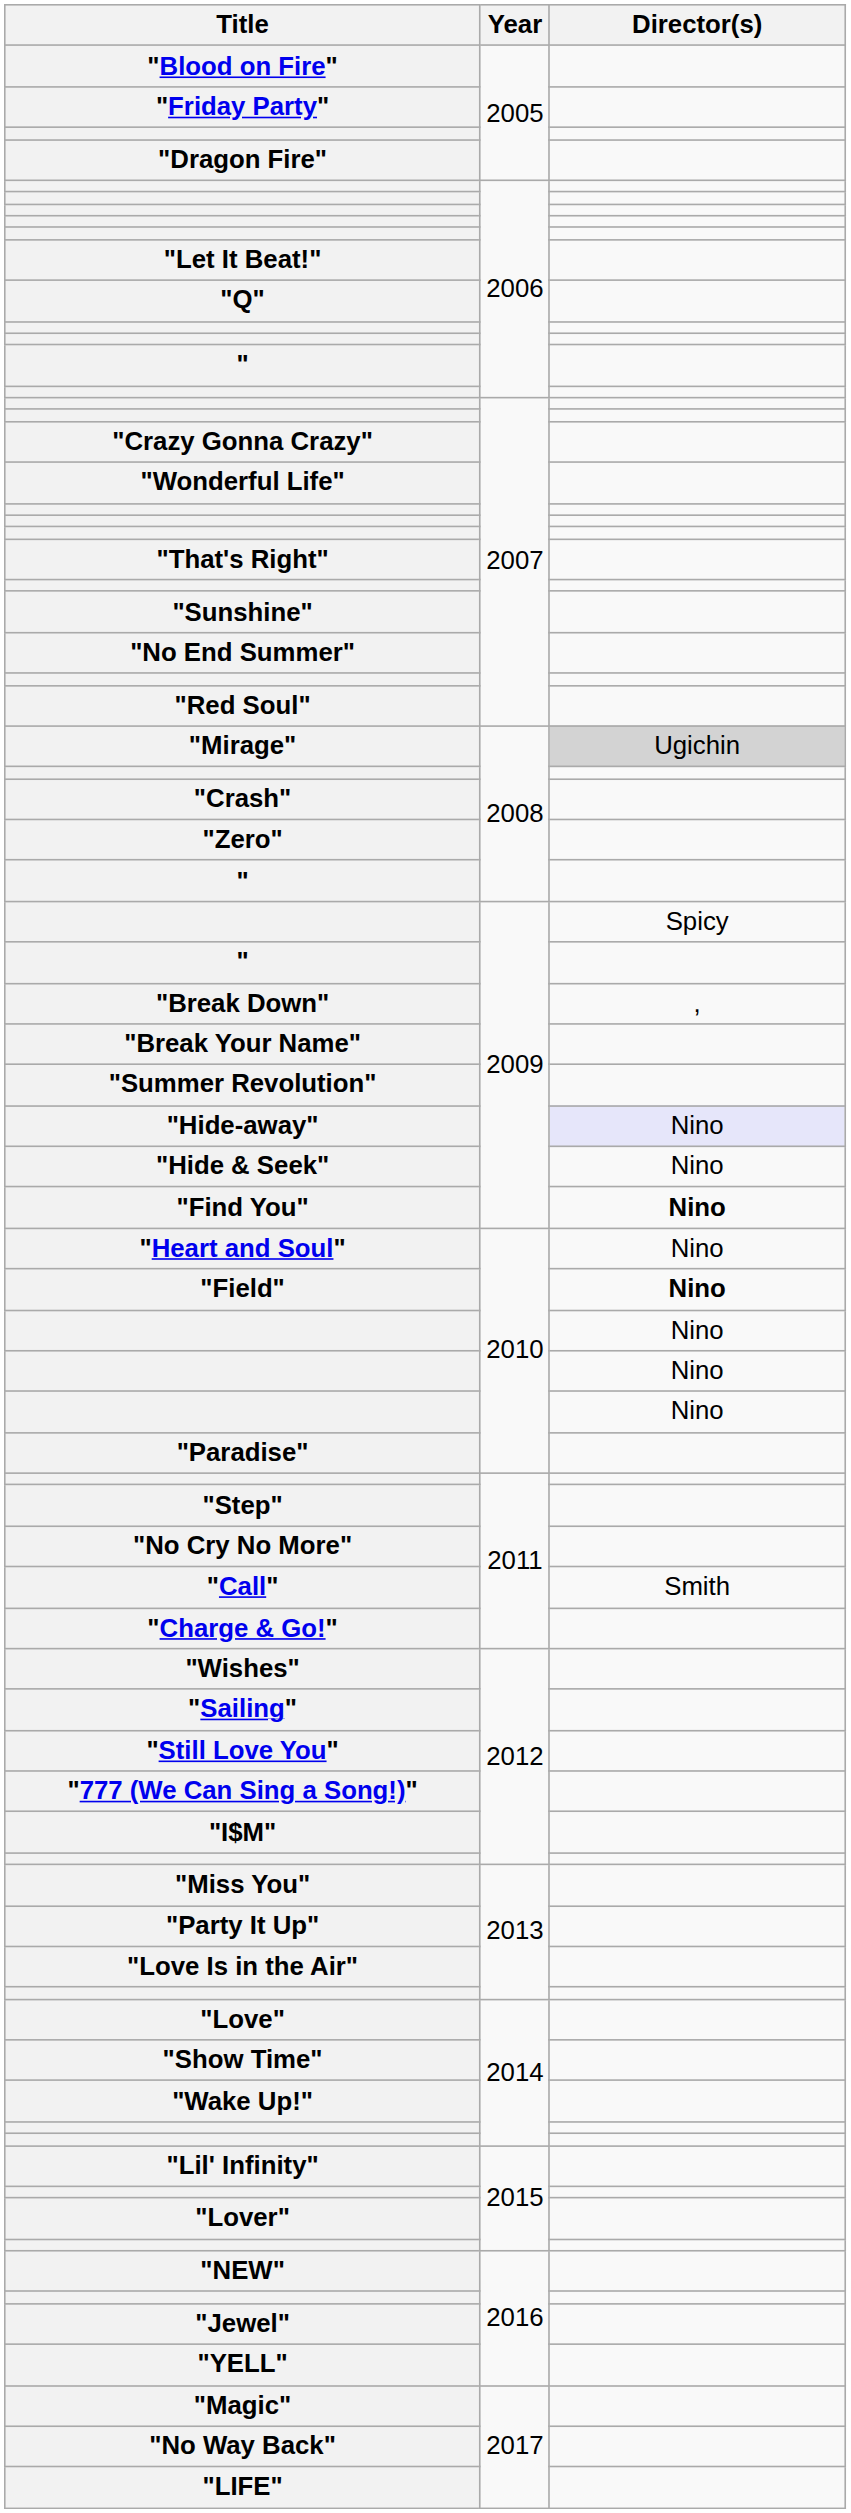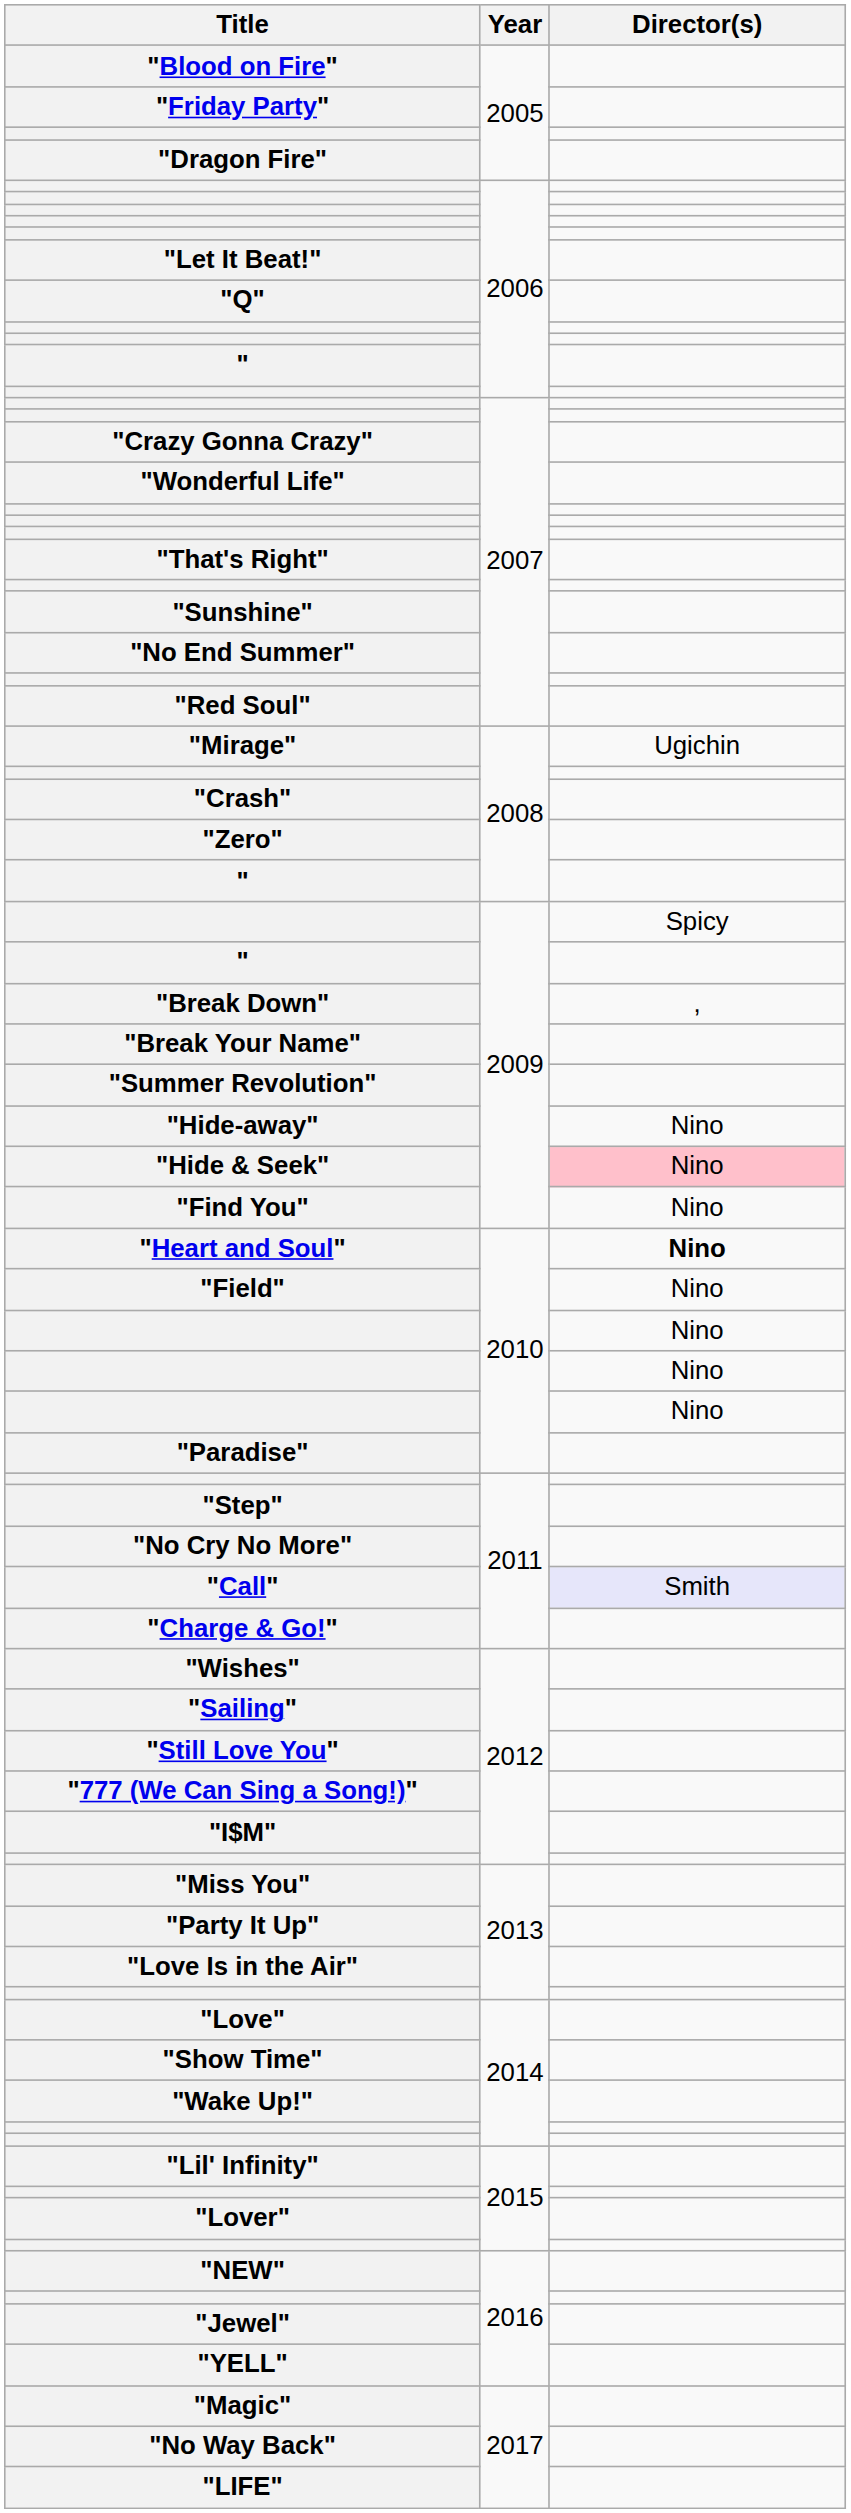(697, 746) lightgrey background -> (697, 746) no background
(697, 1125) lavender background -> (697, 1125) no background
(697, 1166) no background -> (697, 1166) pink background
(697, 1207) bold -> (697, 1207) normal
(697, 1248) normal -> (697, 1248) bold
(697, 1288) bold -> (697, 1288) normal
(697, 1586) no background -> (697, 1586) lavender background
